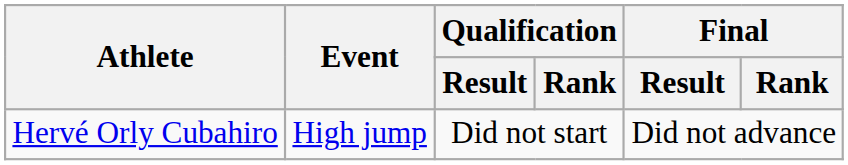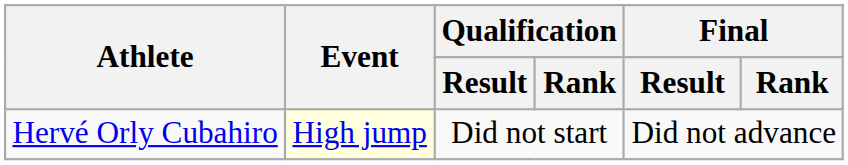(360, 133) no background -> (360, 133) lightyellow background
